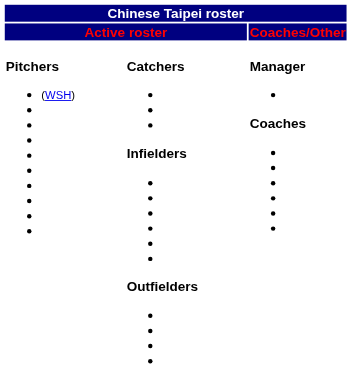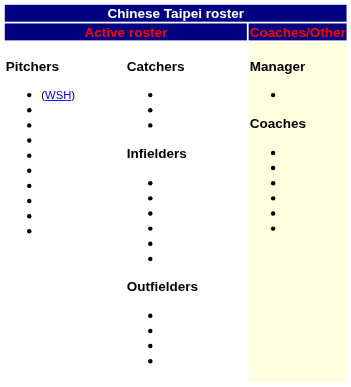(298, 147) no background -> (298, 147) lightyellow background
